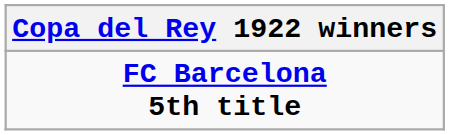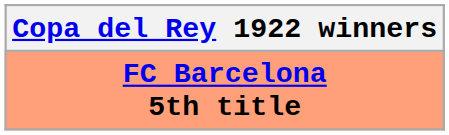(225, 91) no background -> (225, 91) lightsalmon background
